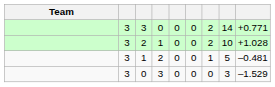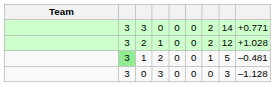(227, 43) 10 -> (227, 43) 12
(127, 58) no background -> (127, 58) lightgreen background
(253, 74) –1.529 -> (253, 74) –1.128
